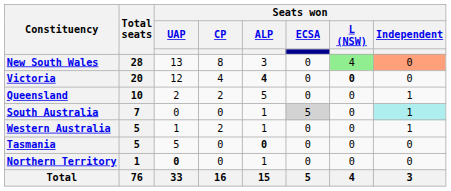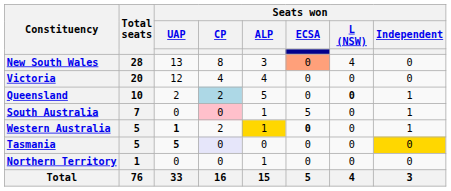(308, 62) no background -> (308, 62) lightsalmon background
(352, 62) lightgreen background -> (352, 62) no background
(410, 62) lightsalmon background -> (410, 62) no background
(264, 79) bold -> (264, 79) normal
(352, 79) bold -> (352, 79) normal
(220, 95) no background -> (220, 95) lightblue background
(352, 95) normal -> (352, 95) bold
(220, 112) no background -> (220, 112) pink background
(308, 112) lightgrey background -> (308, 112) no background
(410, 112) paleturquoise background -> (410, 112) no background
(176, 128) normal -> (176, 128) bold
(264, 128) no background -> (264, 128) gold background
(308, 128) normal -> (308, 128) bold
(176, 145) normal -> (176, 145) bold
(220, 145) no background -> (220, 145) lavender background
(264, 145) bold -> (264, 145) normal
(410, 145) no background -> (410, 145) gold background
(176, 161) bold -> (176, 161) normal
